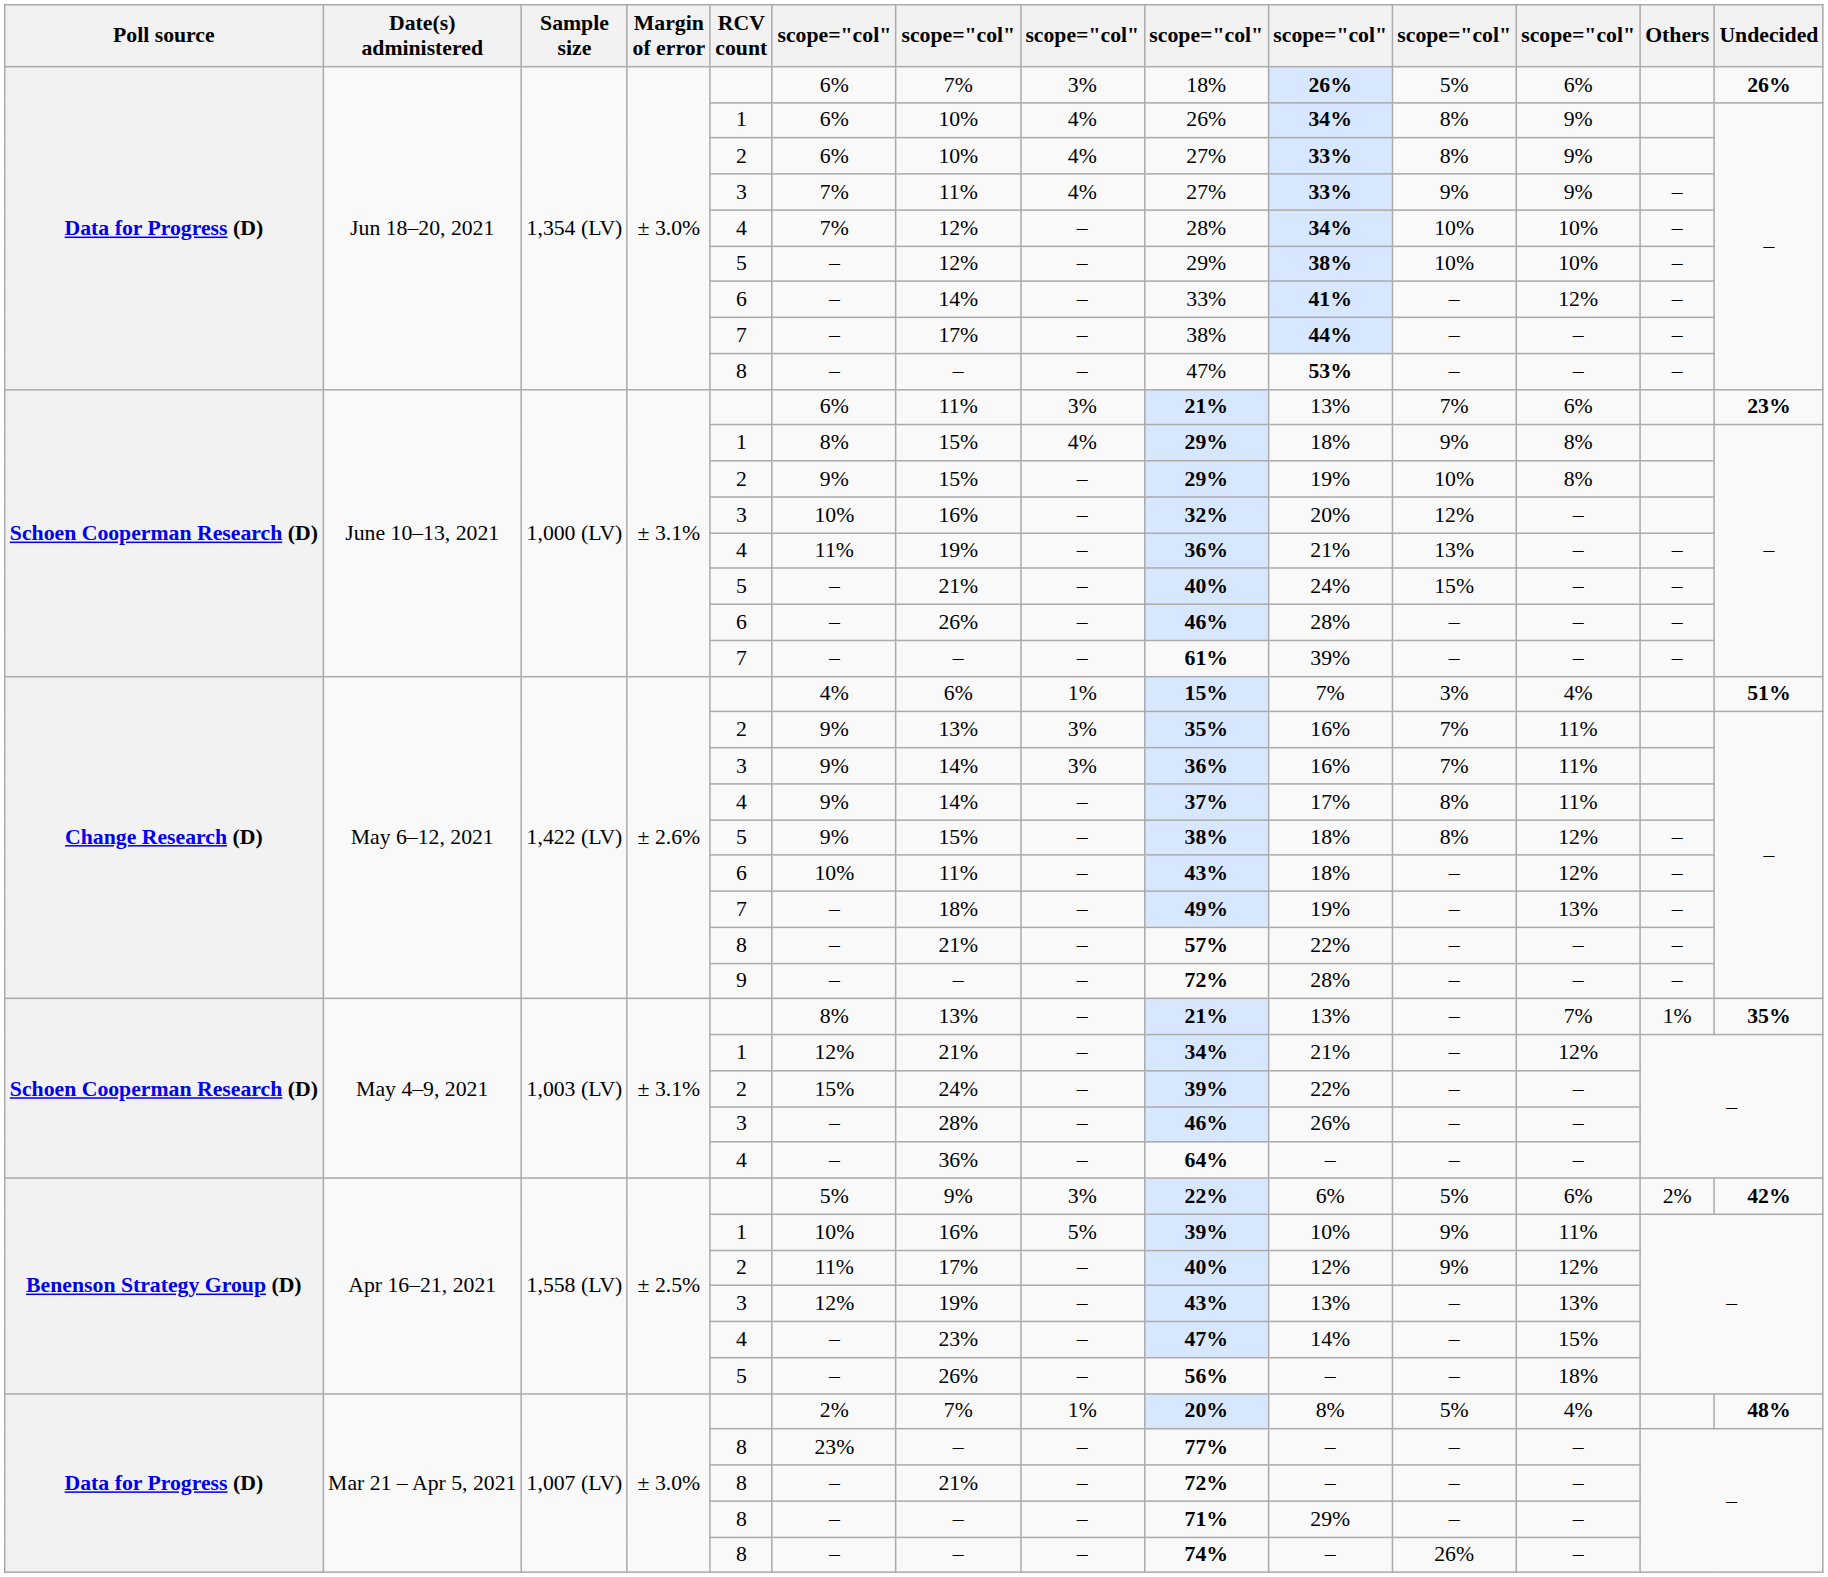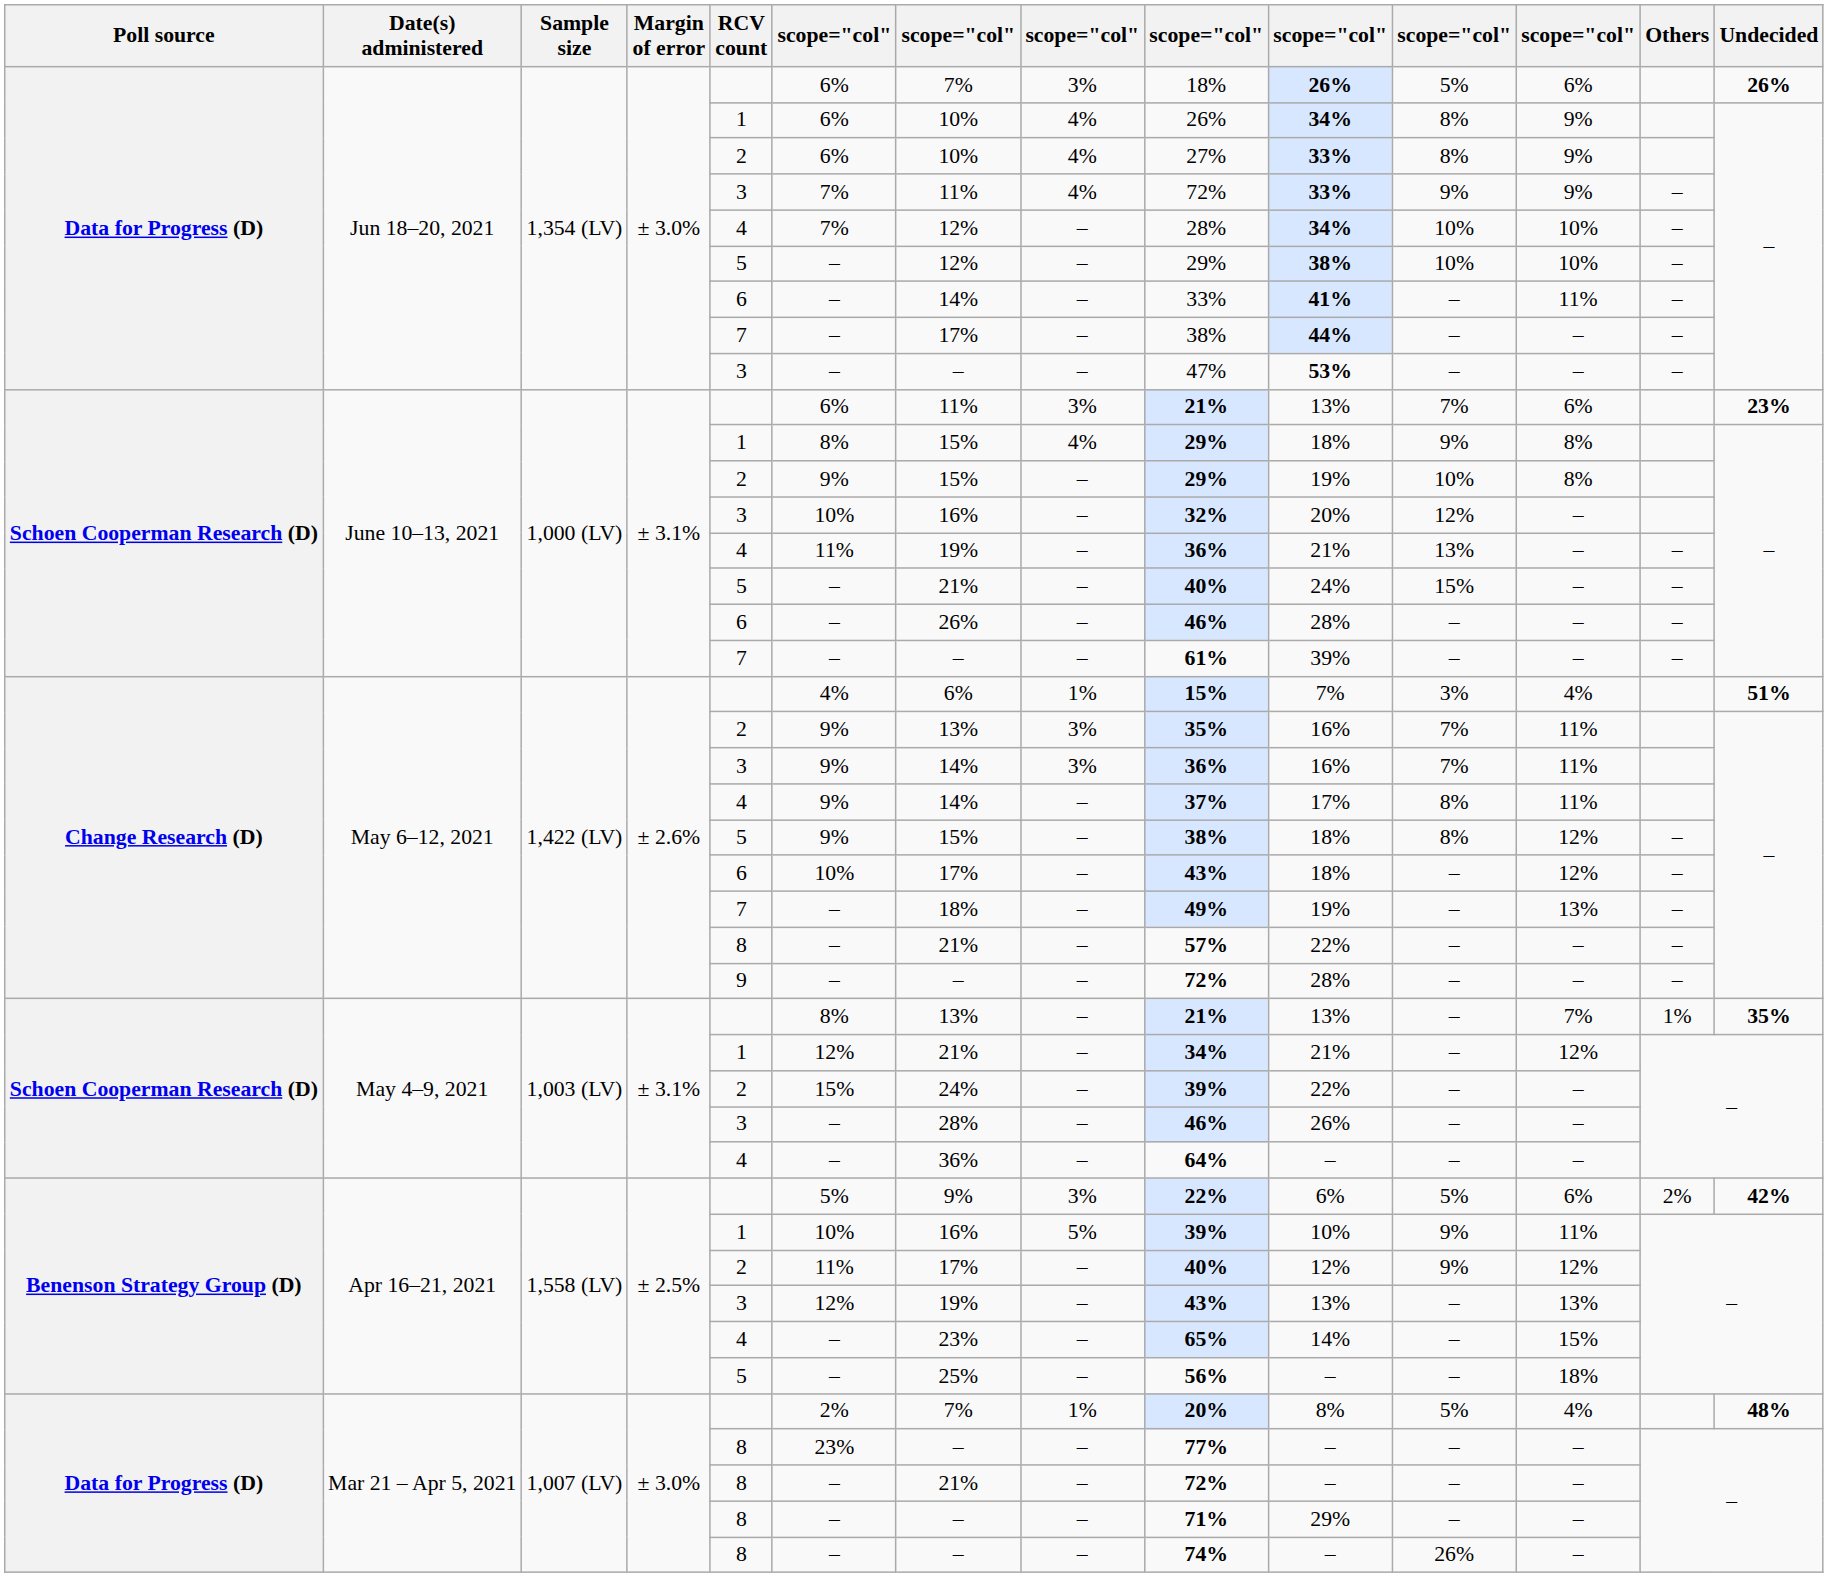(1206, 191) 27% -> (1206, 191) 72%
(1578, 299) 12% -> (1578, 299) 11%
(741, 371) 8 -> (741, 371) 3
(958, 873) 11% -> (958, 873) 17%
(1206, 1339) 47% -> (1206, 1339) 65%
(958, 1375) 26% -> (958, 1375) 25%
